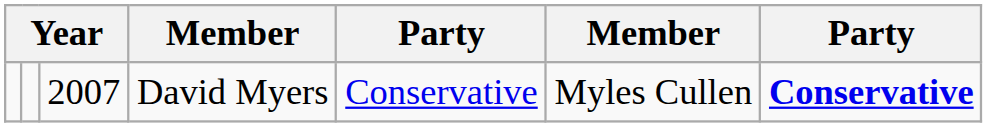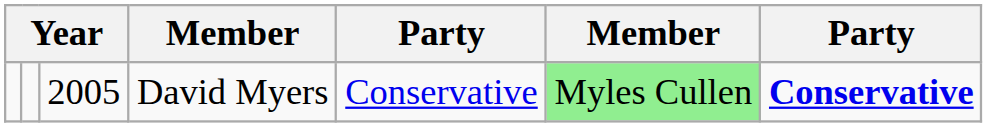(84, 91) 2007 -> (84, 91) 2005
(653, 91) no background -> (653, 91) lightgreen background
